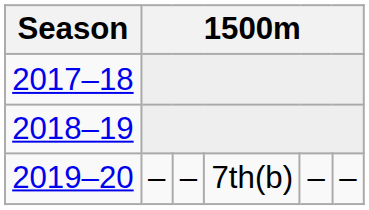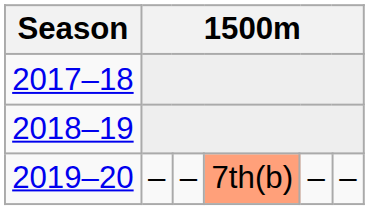(252, 177) no background -> (252, 177) lightsalmon background
